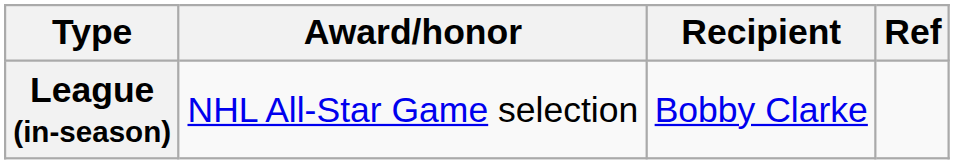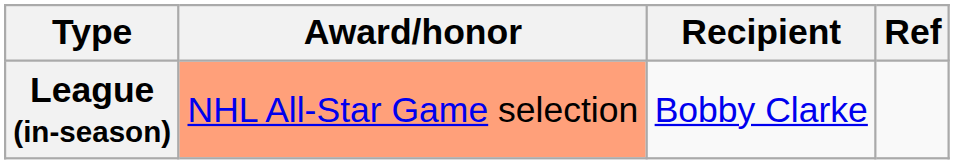(413, 108) no background -> (413, 108) lightsalmon background
